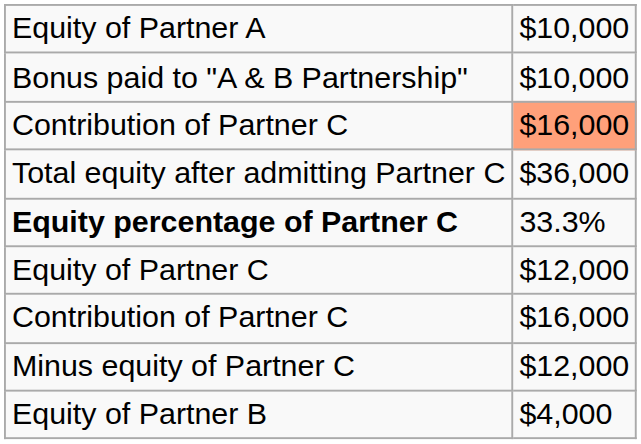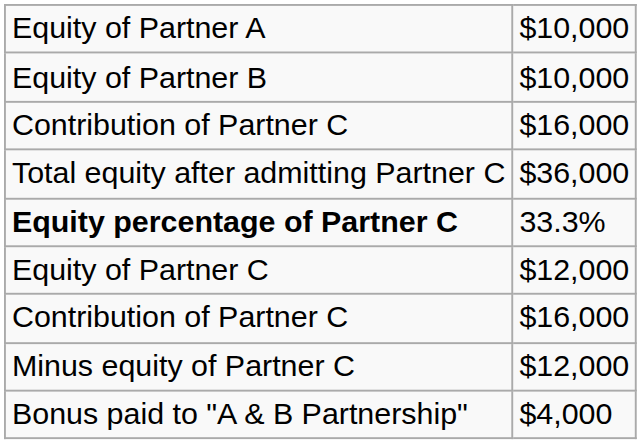(240, 76) Bonus paid to "A & B Partnership" -> (140, 76) Equity of Partner B
(574, 125) lightsalmon background -> (574, 125) no background
(140, 414) Equity of Partner B -> (240, 414) Bonus paid to "A & B Partnership"
